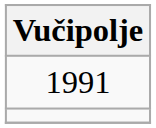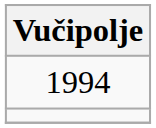(78, 81) 1991 -> (78, 81) 1994
